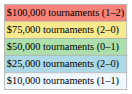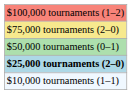(63, 63) normal -> (66, 63) bold
